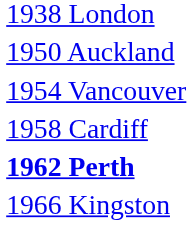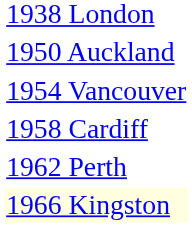(70, 166) bold -> (67, 166) normal
(88, 204) no background -> (88, 204) lightyellow background
